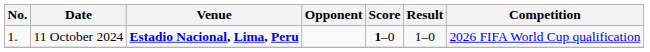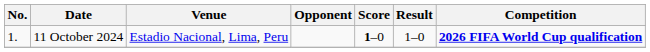(214, 36) bold -> (209, 36) normal
(545, 36) normal -> (541, 36) bold
